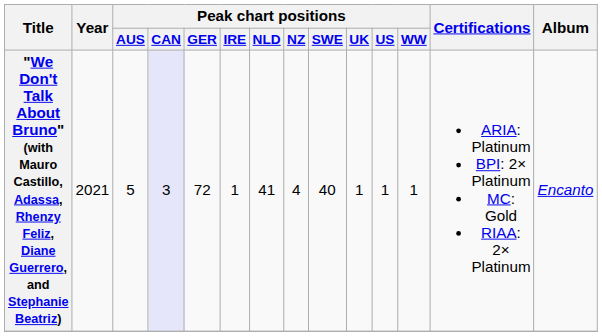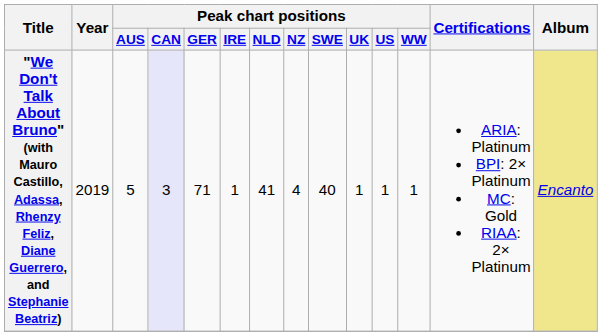(92, 190) 2021 -> (92, 190) 2019
(202, 190) 72 -> (202, 190) 71
(565, 190) no background -> (565, 190) khaki background
